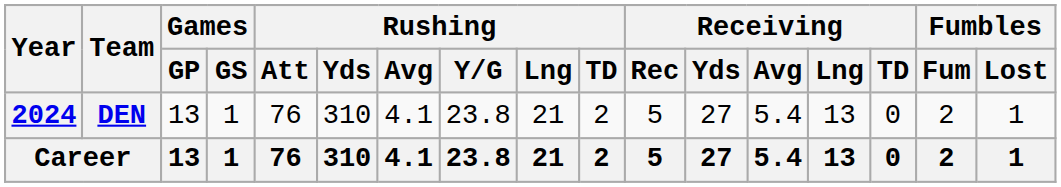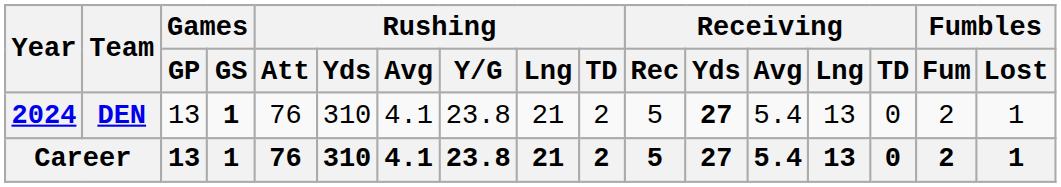(231, 115) normal -> (231, 115) bold
(716, 115) normal -> (716, 115) bold
